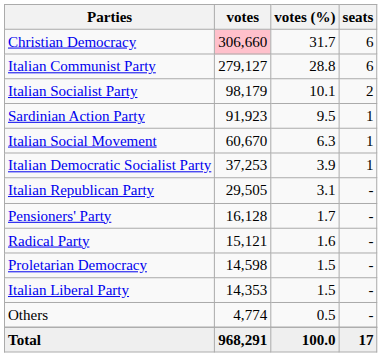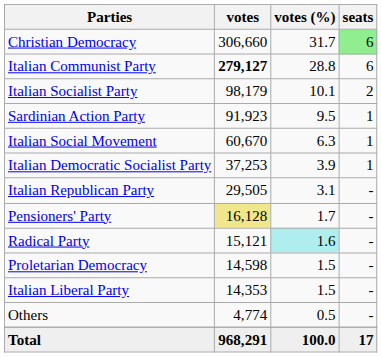(243, 41) pink background -> (243, 41) no background
(370, 41) no background -> (370, 41) lightgreen background
(243, 66) normal -> (243, 66) bold
(247, 215) no background -> (247, 215) khaki background
(326, 240) no background -> (326, 240) paleturquoise background
